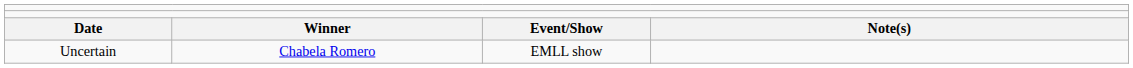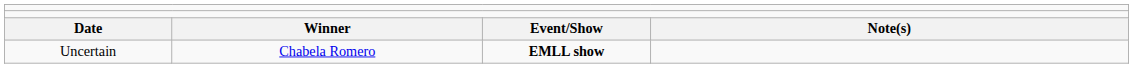(566, 51) normal -> (566, 51) bold
